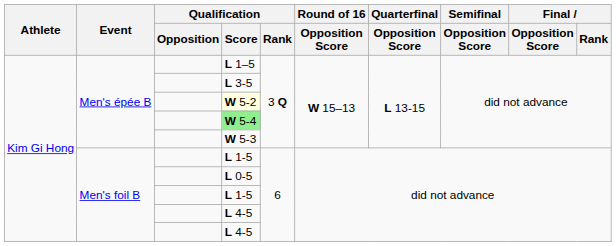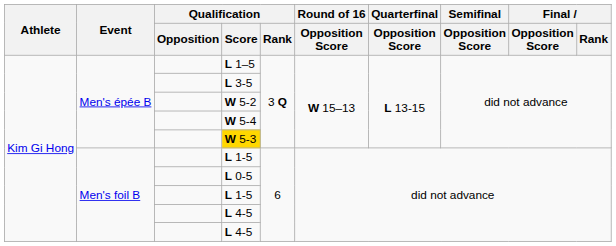(240, 102) lightyellow background -> (240, 102) no background
(240, 121) lightgreen background -> (240, 121) no background
(240, 139) no background -> (240, 139) gold background
